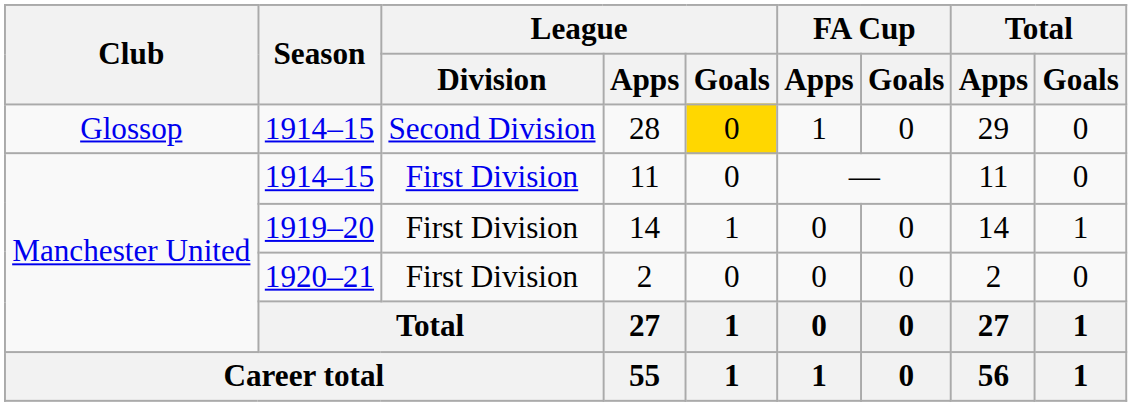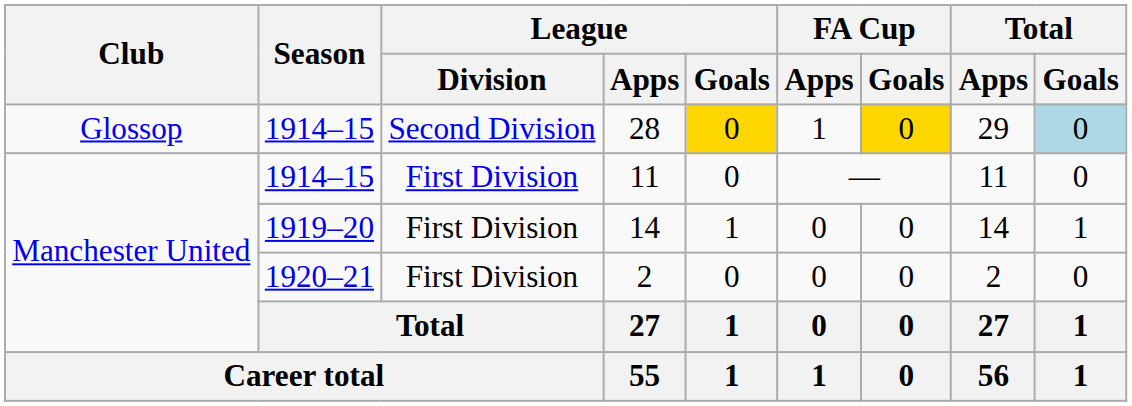(906, 128) no background -> (906, 128) gold background
(1081, 128) no background -> (1081, 128) lightblue background
